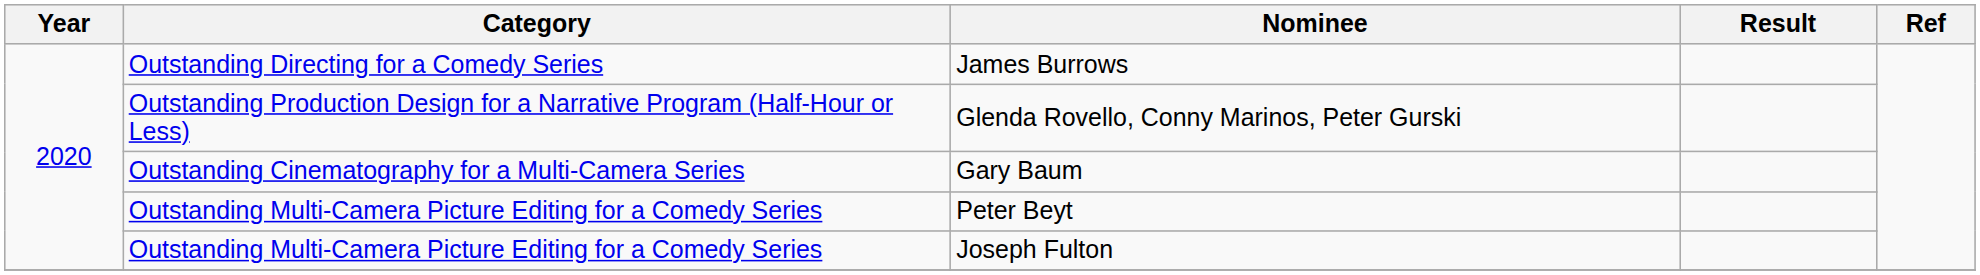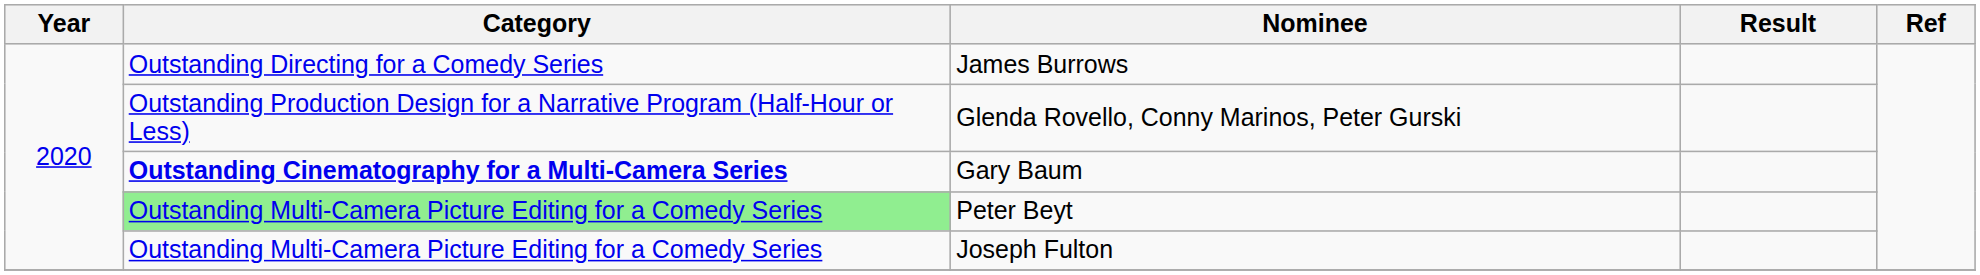(437, 171) normal -> (458, 171) bold
(476, 210) no background -> (476, 210) lightgreen background
